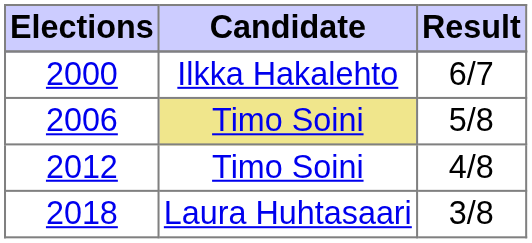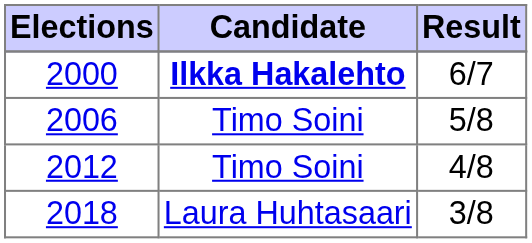(288, 74) normal -> (288, 74) bold
(288, 120) khaki background -> (288, 120) no background
